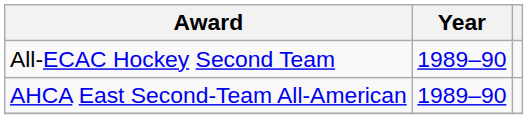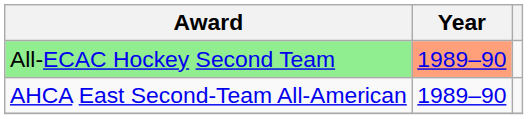(173, 58) no background -> (173, 58) lightgreen background
(462, 58) no background -> (462, 58) lightsalmon background
